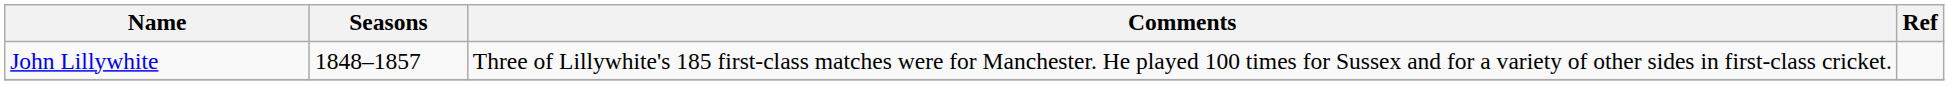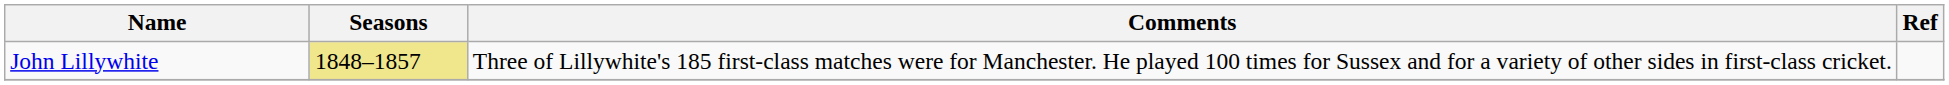(368, 60) no background -> (368, 60) khaki background
